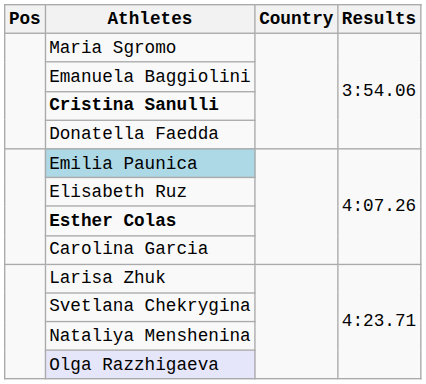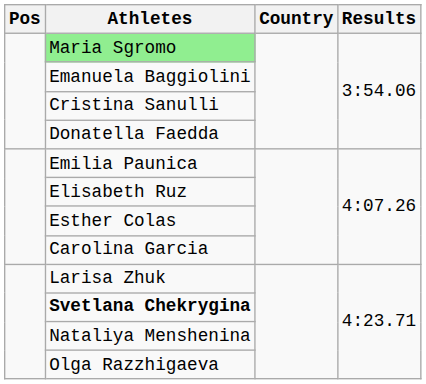(113, 48) no background -> (113, 48) lightgreen background
(134, 106) bold -> (134, 106) normal
(123, 163) lightblue background -> (123, 163) no background
(113, 221) bold -> (113, 221) normal
(150, 307) normal -> (150, 307) bold
(134, 365) lavender background -> (134, 365) no background
